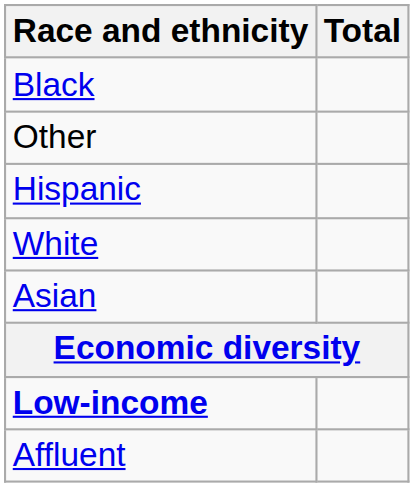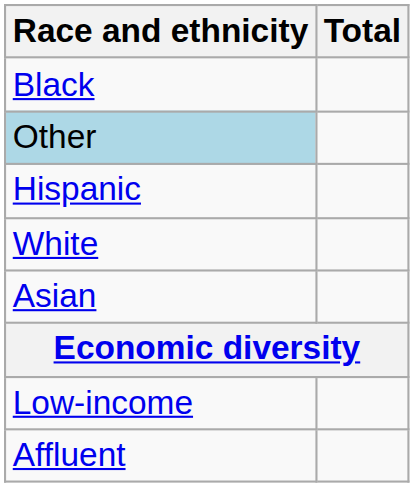(55, 137) no background -> (55, 137) lightblue background
(110, 402) bold -> (103, 402) normal
